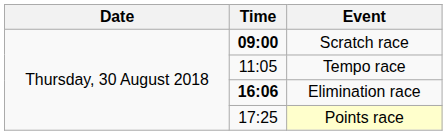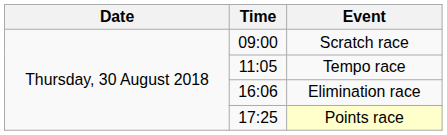(258, 42) bold -> (258, 42) normal
(258, 92) bold -> (258, 92) normal
